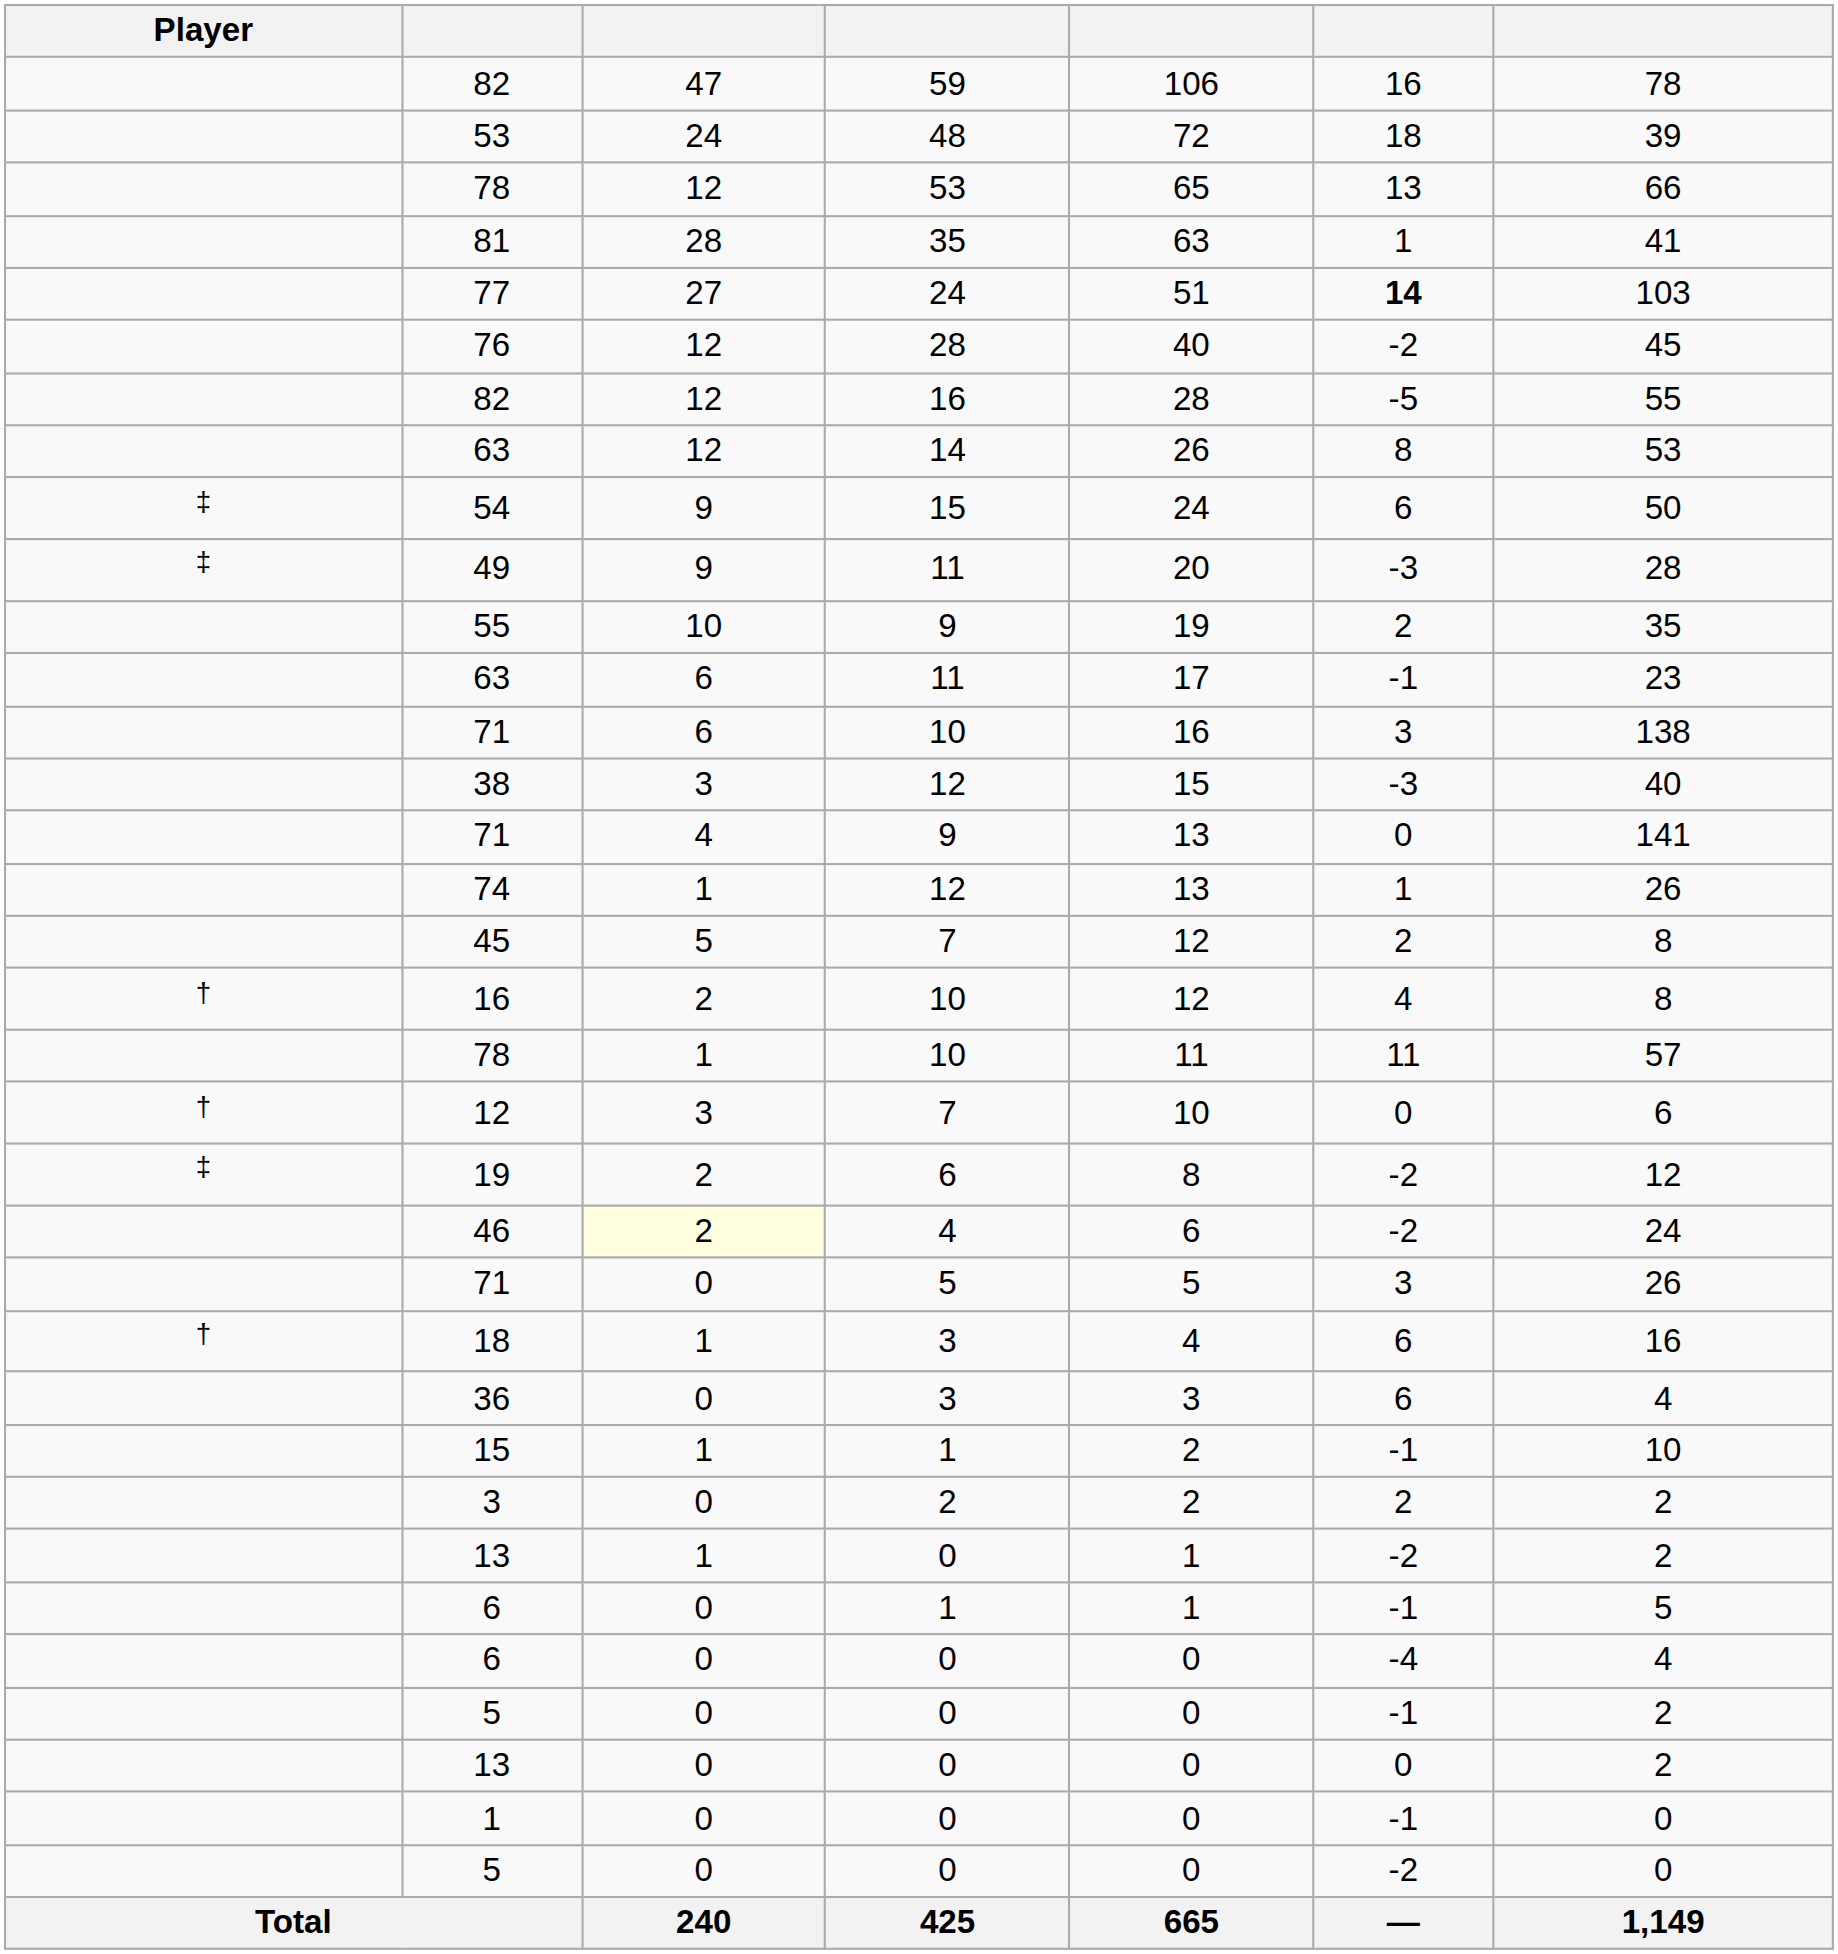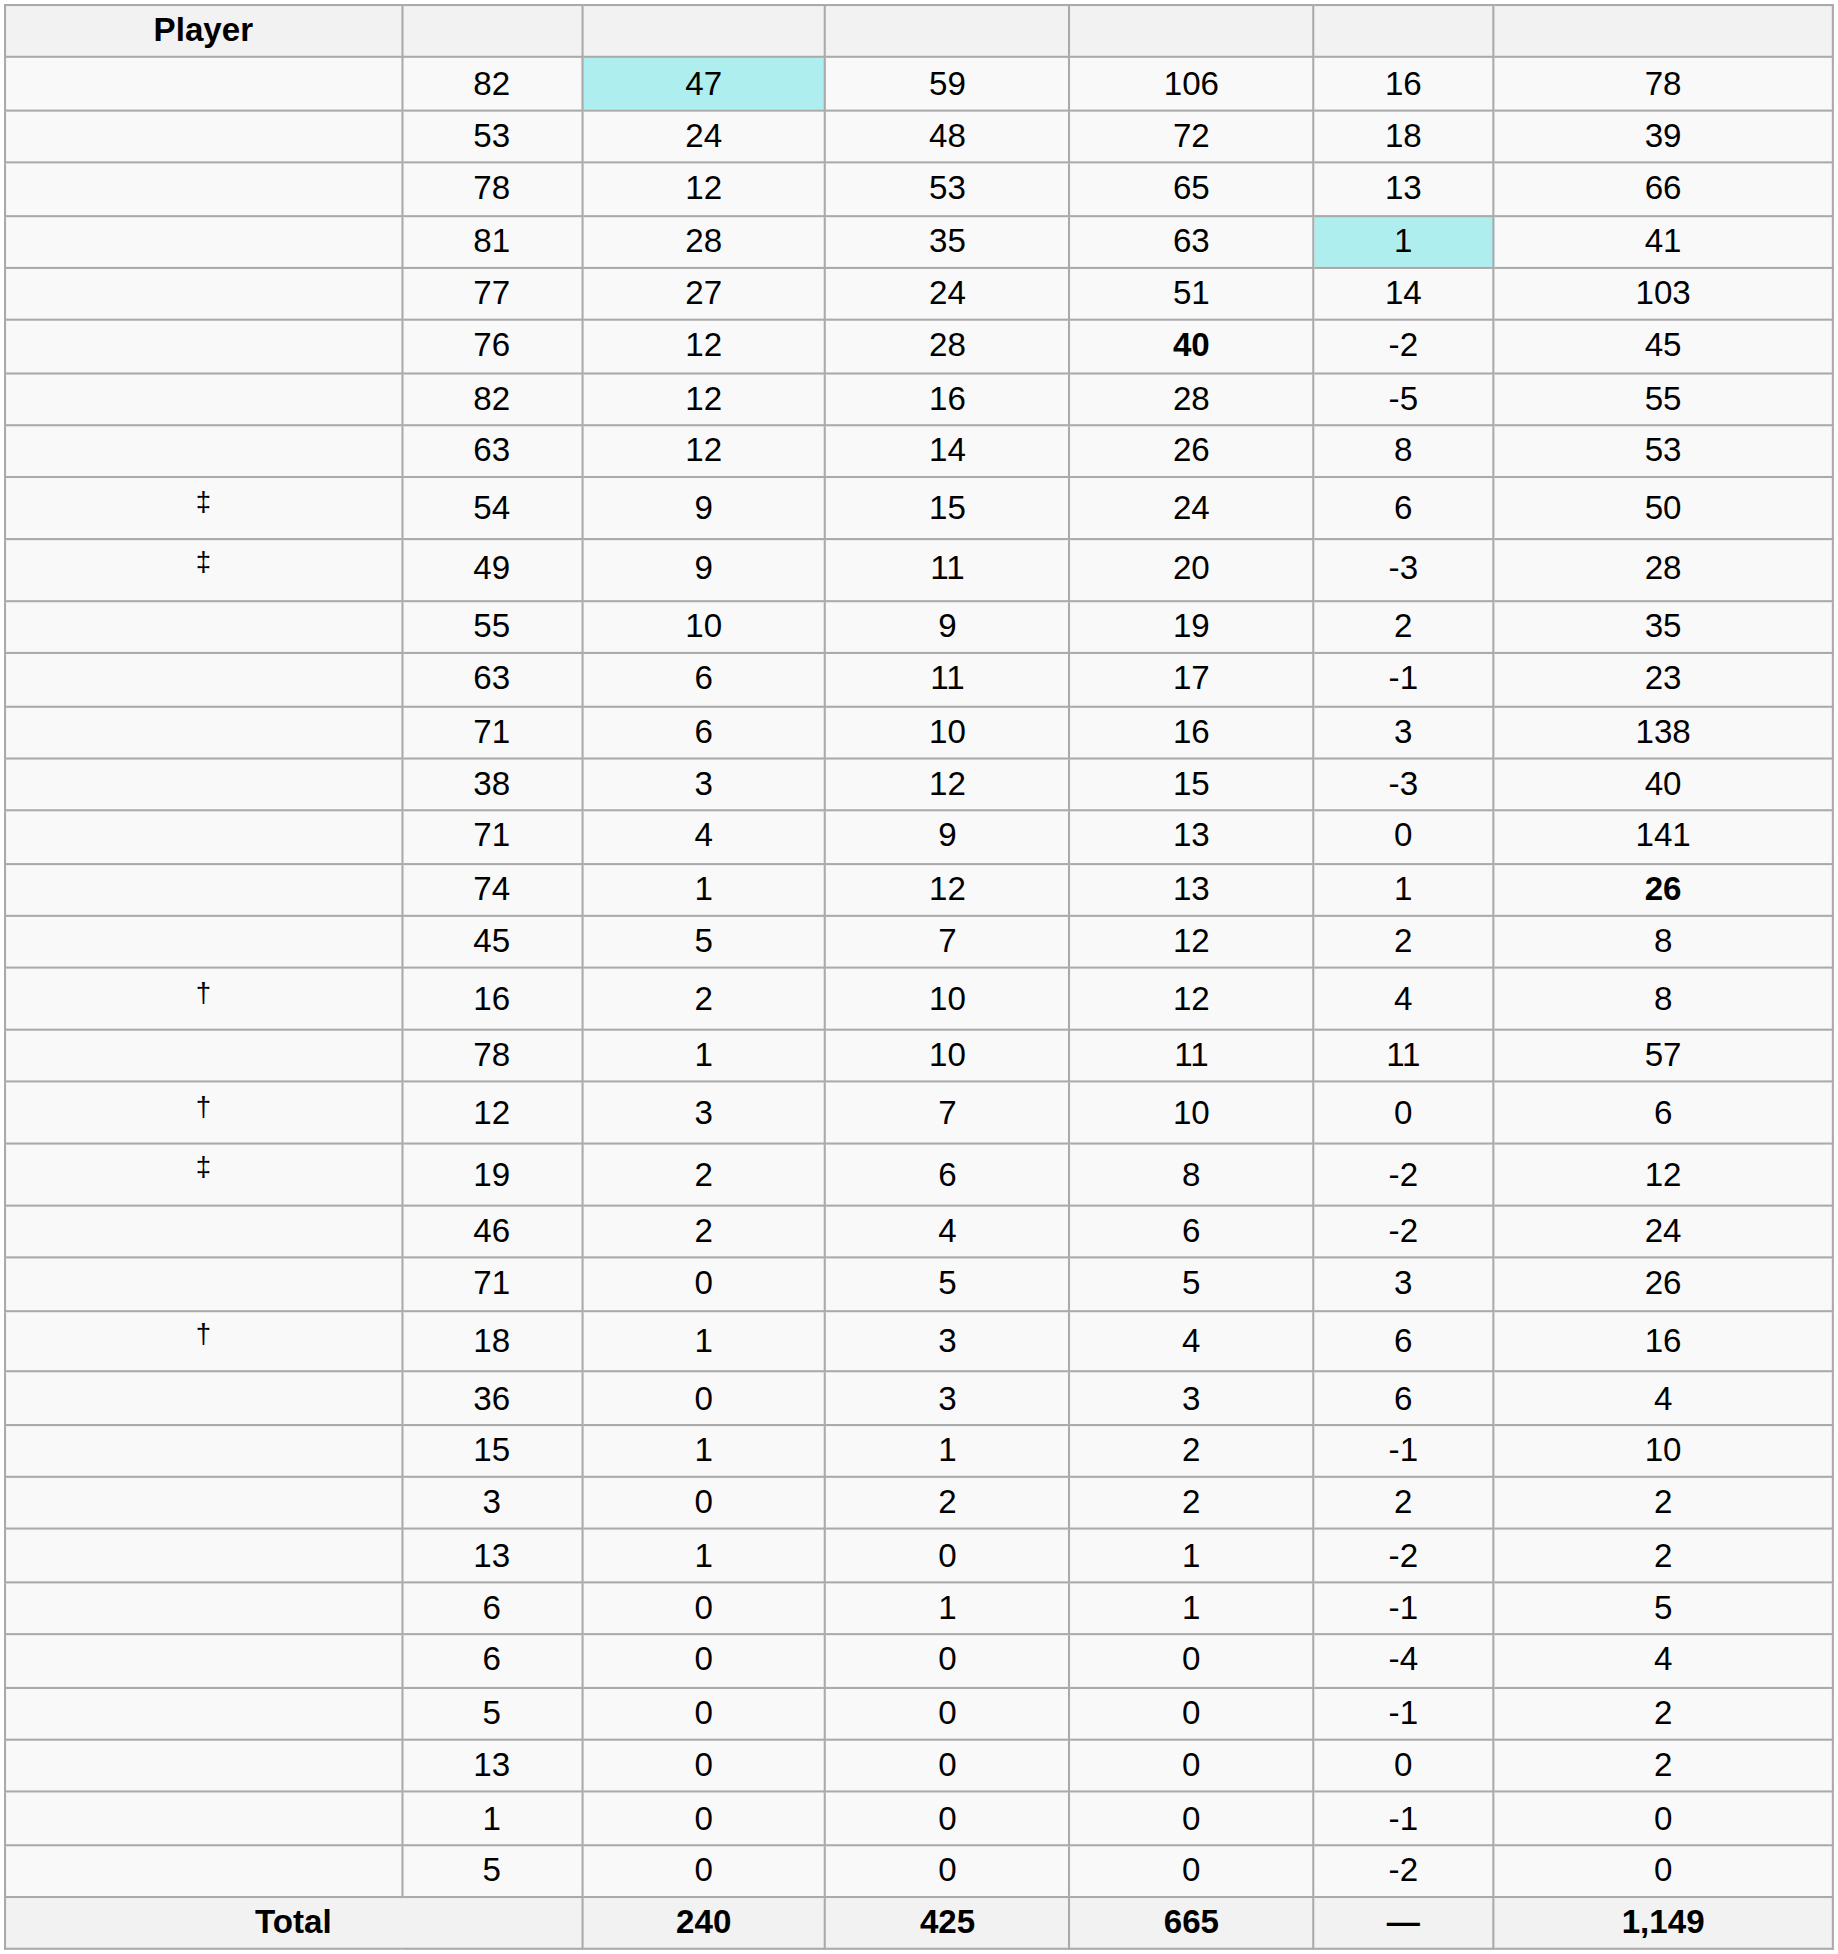(704, 83) no background -> (704, 83) paleturquoise background
(1403, 240) no background -> (1403, 240) paleturquoise background
(1403, 293) bold -> (1403, 293) normal
(1191, 345) normal -> (1191, 345) bold
(1663, 889) normal -> (1663, 889) bold
(704, 1231) lightyellow background -> (704, 1231) no background
